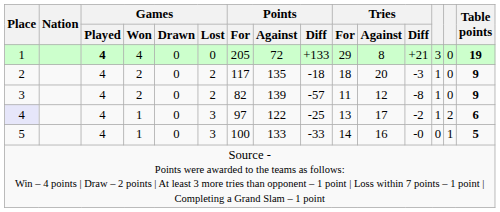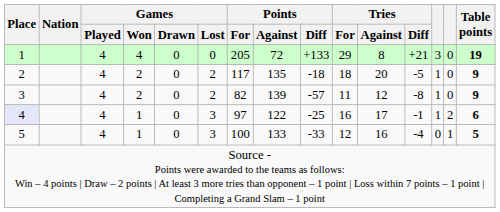(103, 54) bold -> (103, 54) normal
(418, 74) -3 -> (418, 74) -5
(345, 114) 13 -> (345, 114) 16
(418, 114) -2 -> (418, 114) -1
(345, 134) 14 -> (345, 134) 12
(418, 134) -0 -> (418, 134) -4
